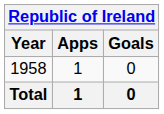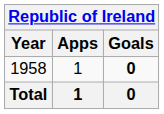(131, 69) normal -> (131, 69) bold
